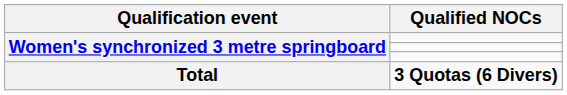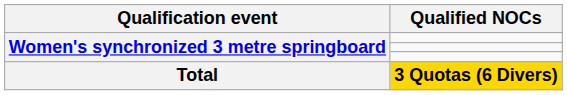(476, 75) no background -> (476, 75) gold background
